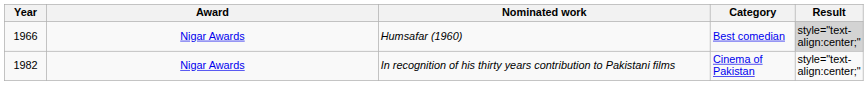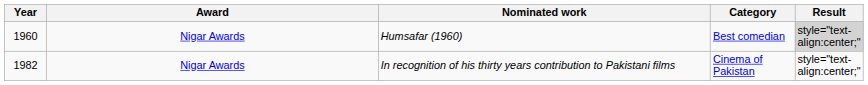(26, 36) 1966 -> (26, 36) 1960
